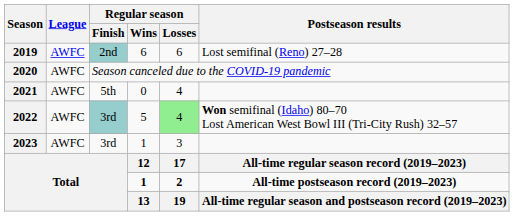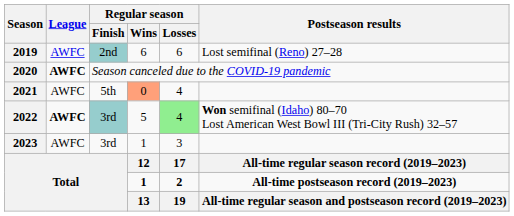(68, 71) normal -> (68, 71) bold
(143, 91) no background -> (143, 91) lightsalmon background
(68, 117) normal -> (68, 117) bold
